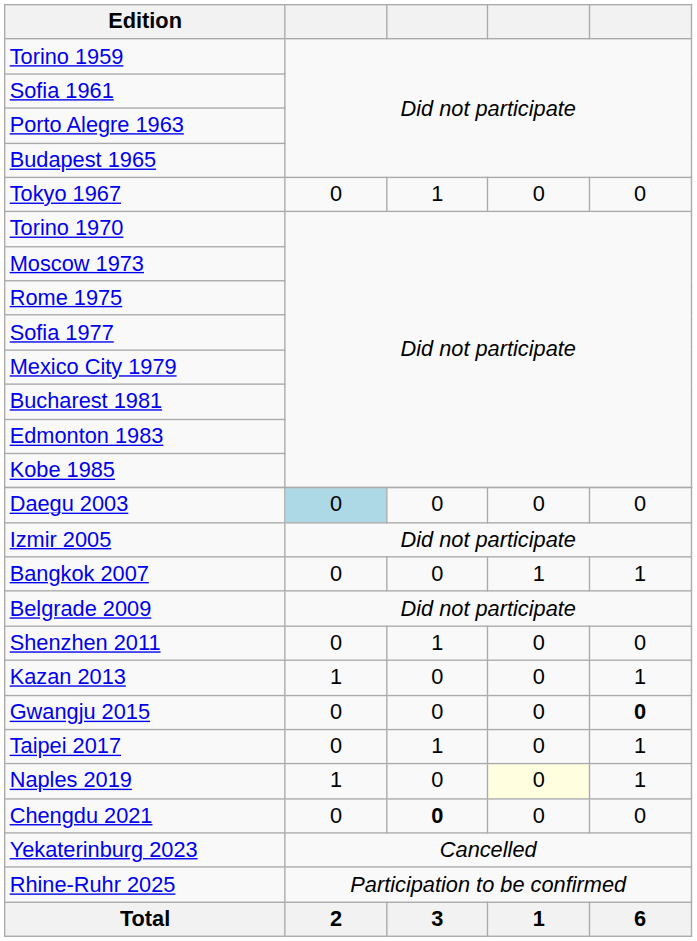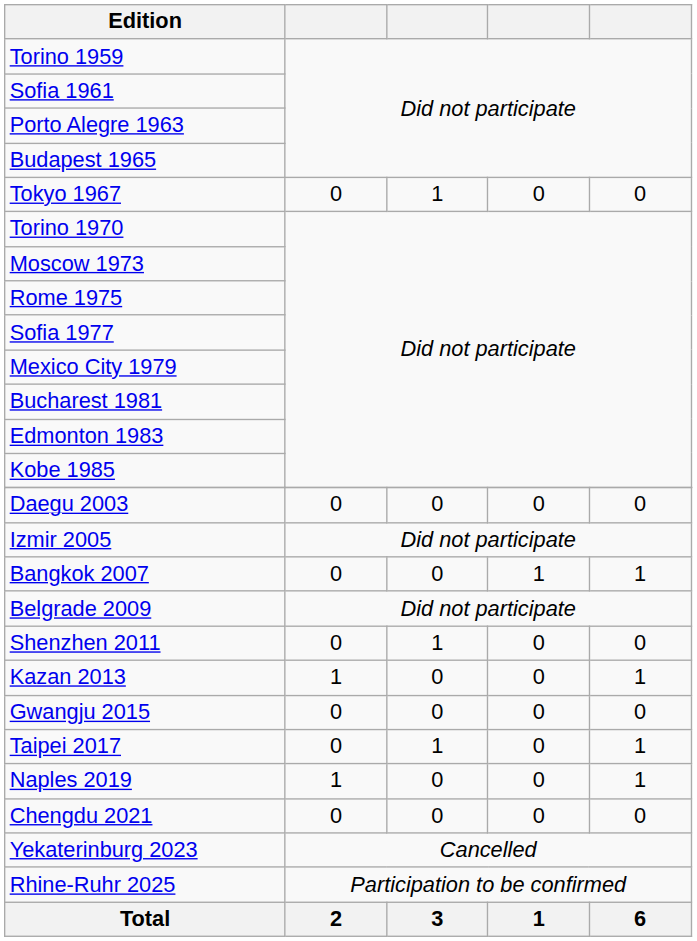(336, 504) lightblue background -> (336, 504) no background
(640, 711) bold -> (640, 711) normal
(539, 780) lightyellow background -> (539, 780) no background
(437, 815) bold -> (437, 815) normal
